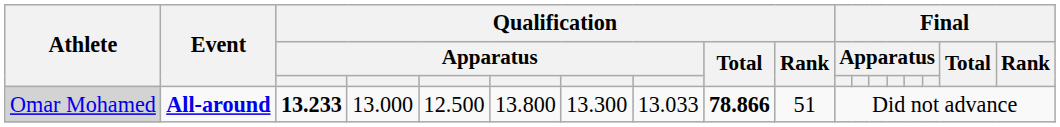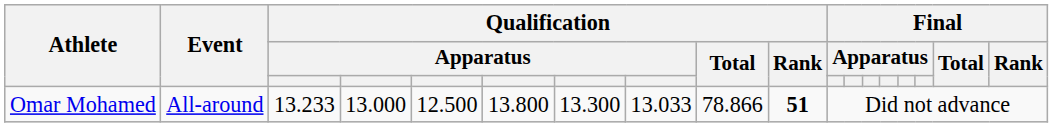(83, 104) lightgrey background -> (83, 104) no background
(218, 104) bold -> (215, 104) normal
(311, 104) bold -> (304, 104) normal
(739, 104) bold -> (732, 104) normal
(805, 104) normal -> (798, 104) bold
